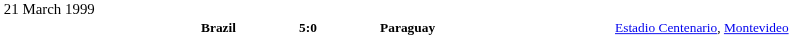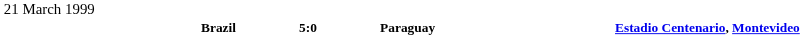(702, 28) normal -> (707, 28) bold
